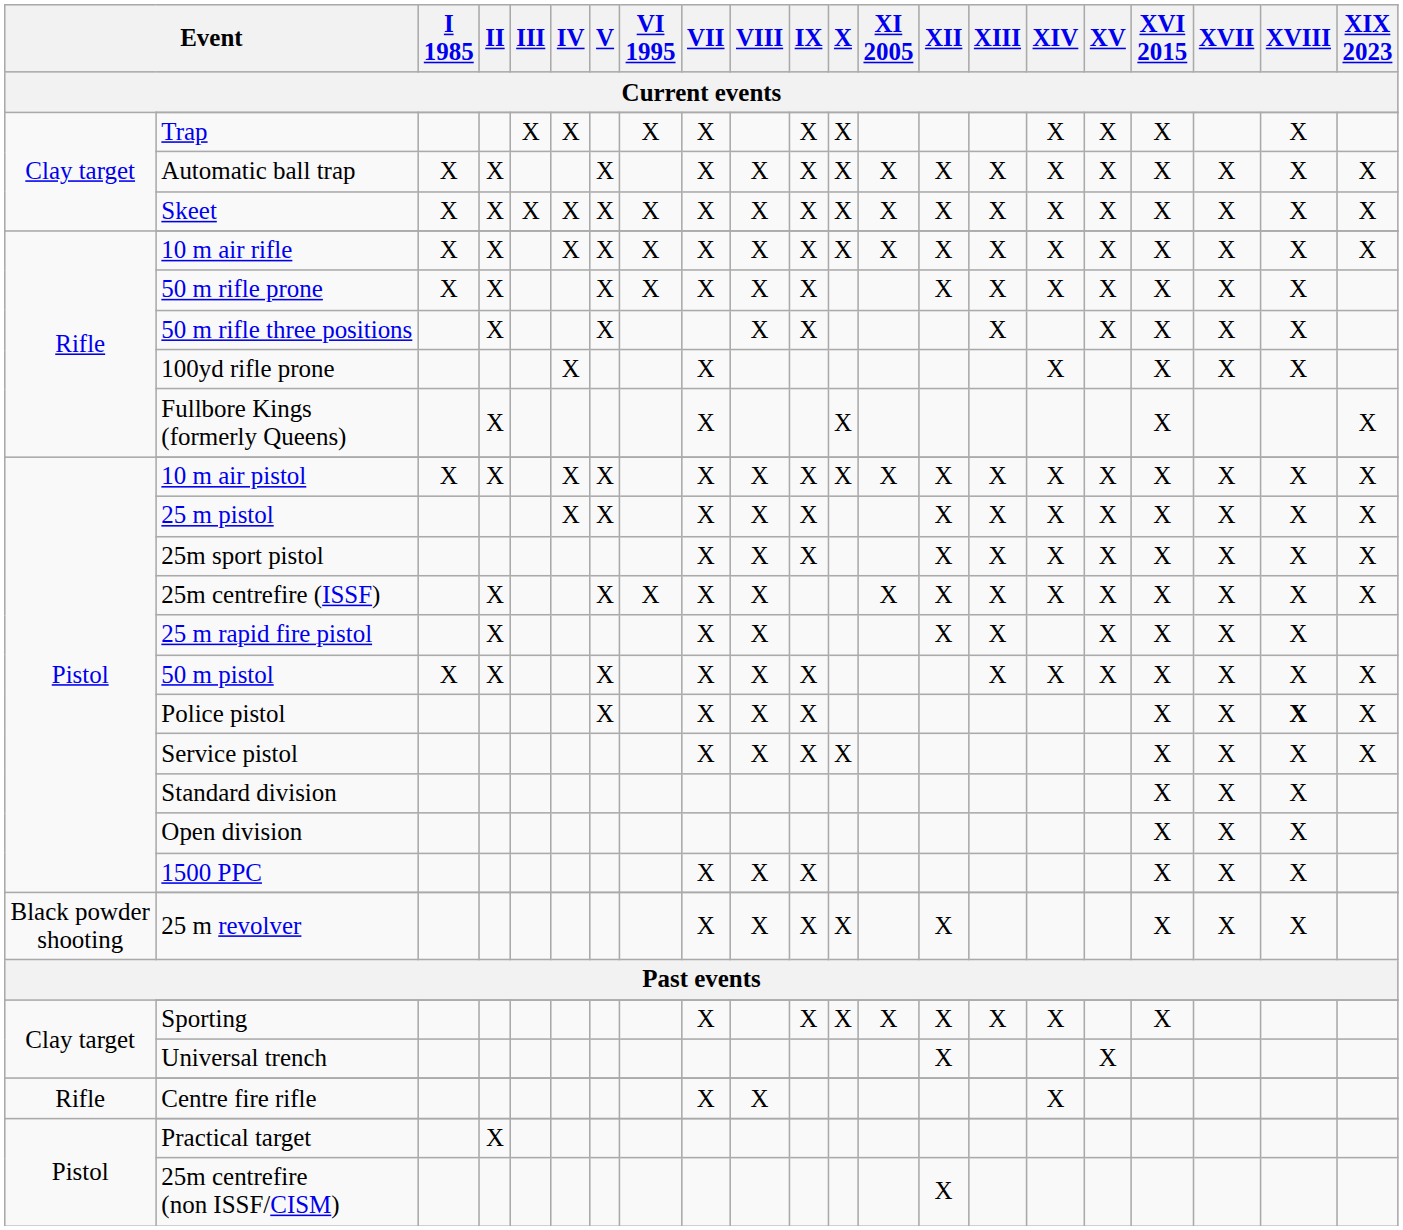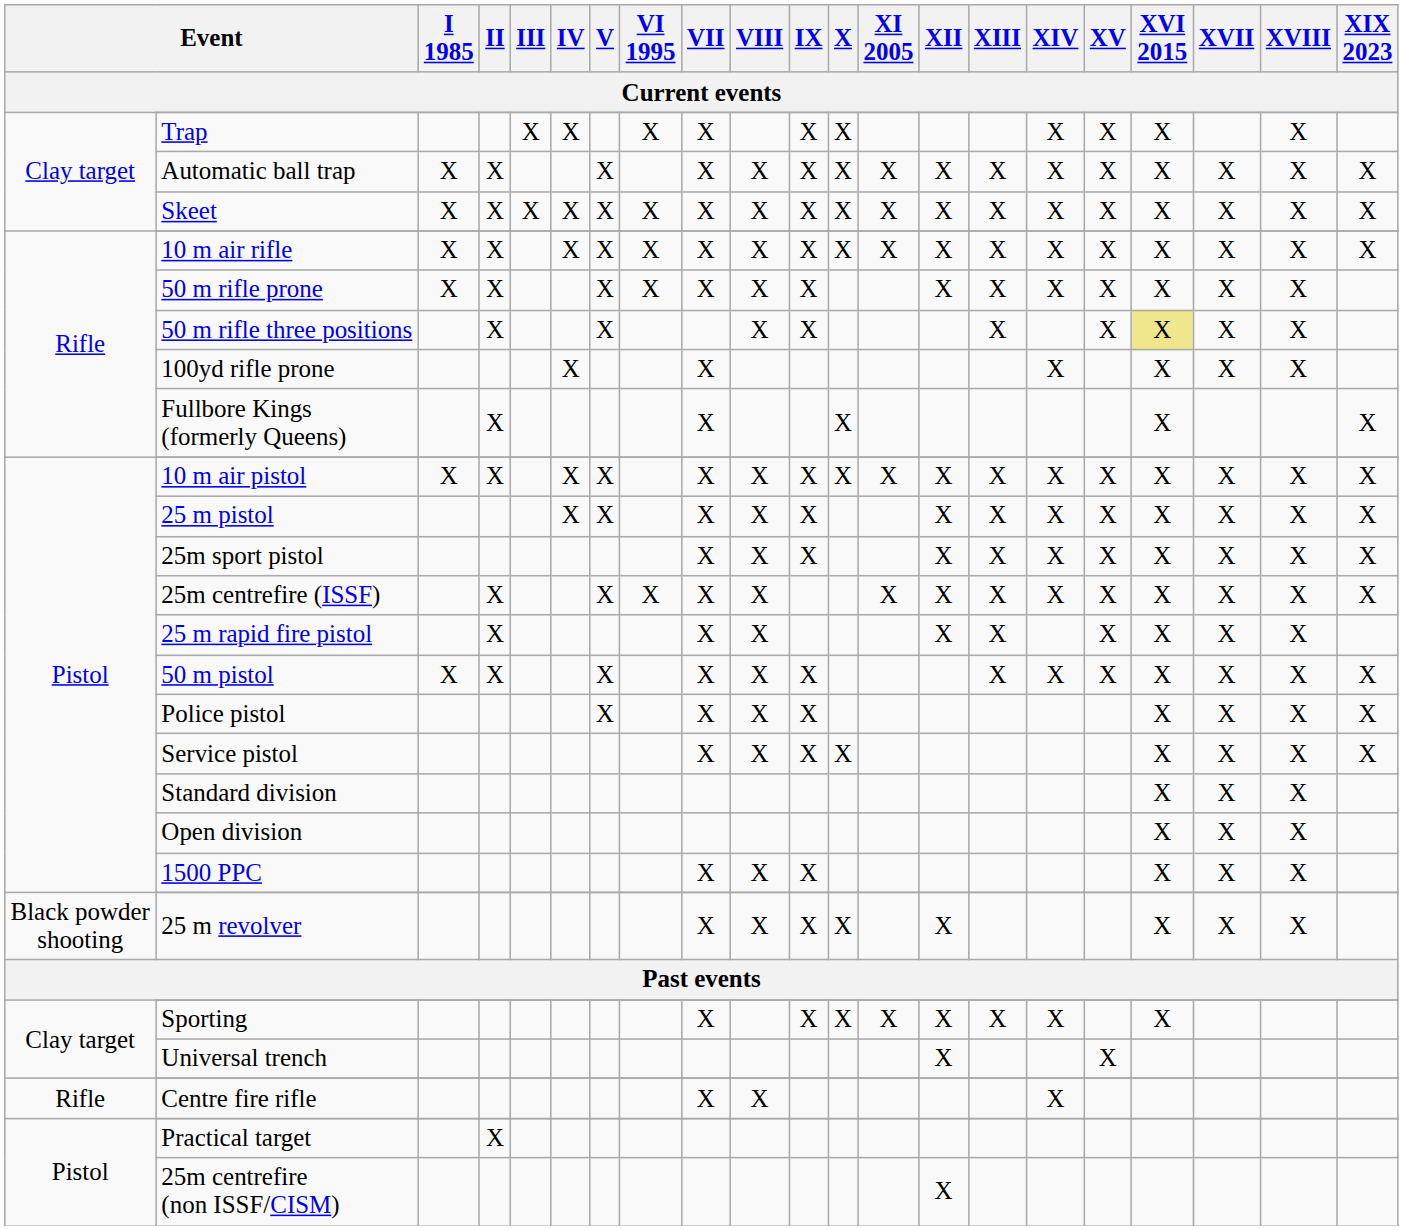(1162, 329) no background -> (1162, 329) khaki background
(1298, 713) bold -> (1298, 713) normal
